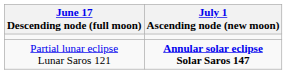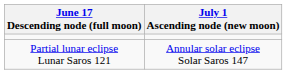(213, 54) bold -> (213, 54) normal
